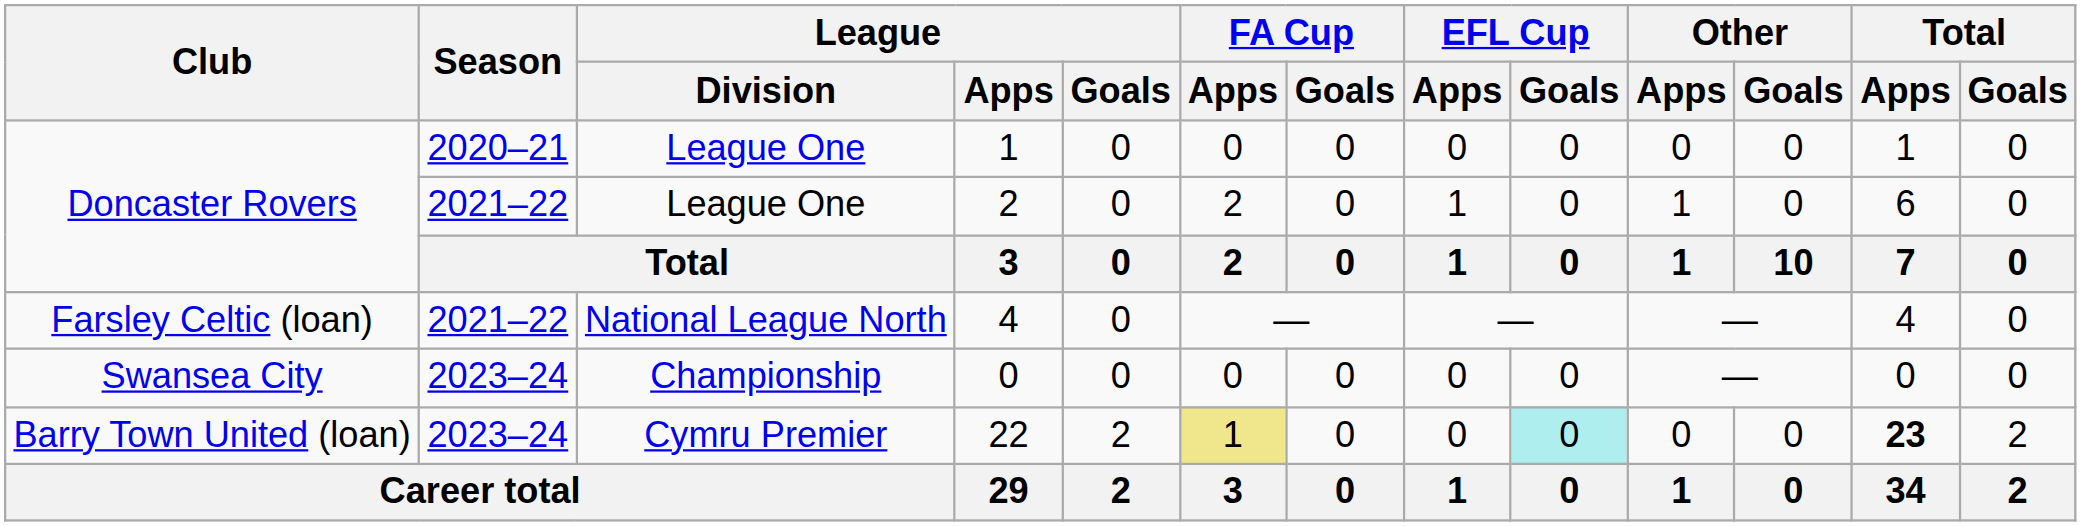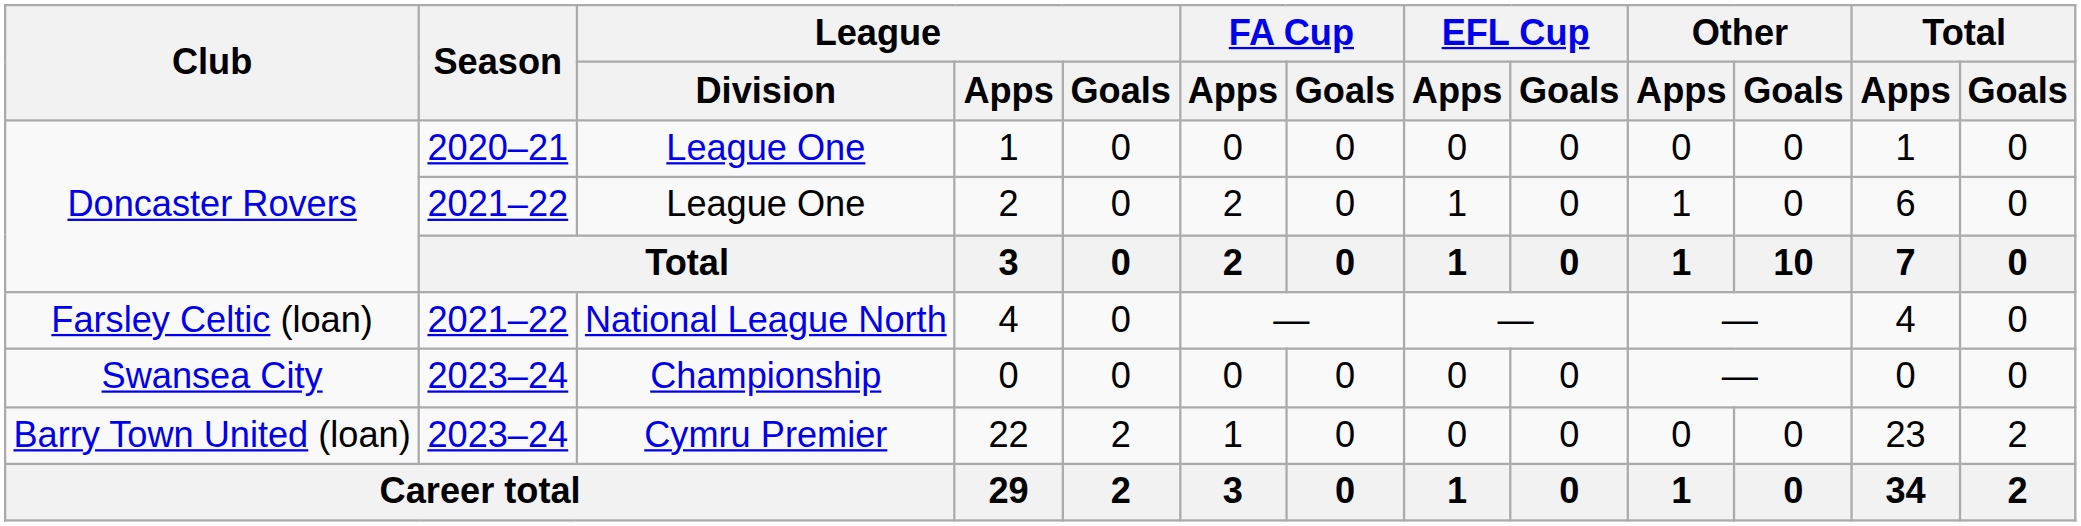(1233, 434) khaki background -> (1233, 434) no background
(1569, 434) paleturquoise background -> (1569, 434) no background
(1906, 434) bold -> (1906, 434) normal
